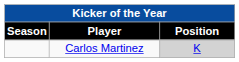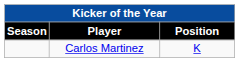(197, 48) lightgrey background -> (197, 48) no background
